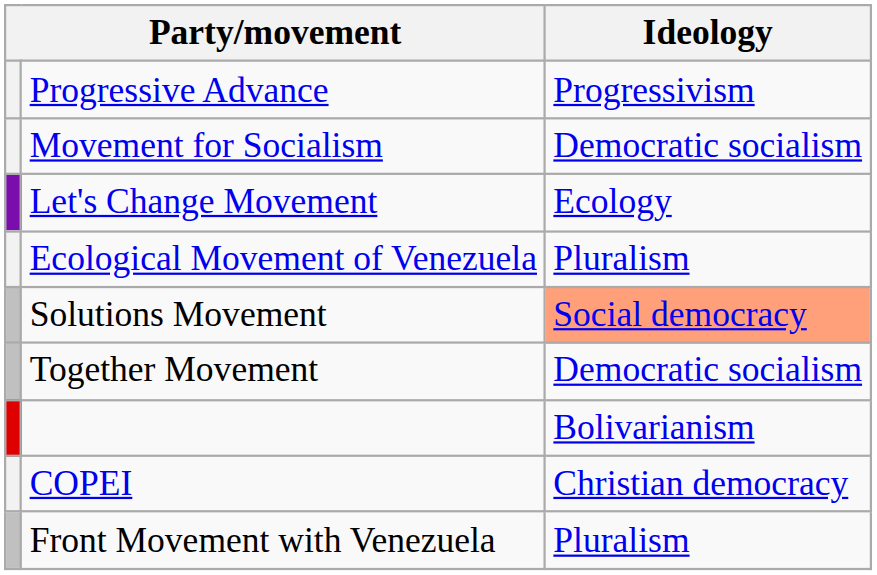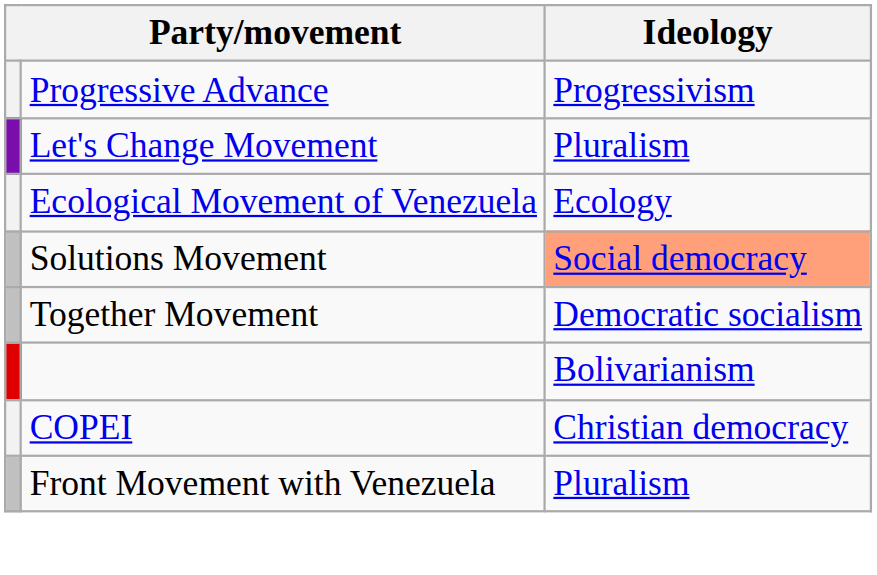- row: (206, 145)
(613, 201) Ecology -> (621, 145) Pluralism
(621, 257) Pluralism -> (613, 201) Ecology
